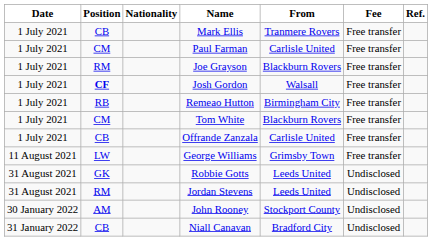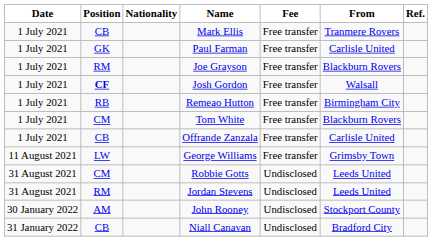columns swapped: (302, 13) <-> (374, 13)
(102, 49) CM -> (102, 49) GK
(102, 174) GK -> (102, 174) CM
